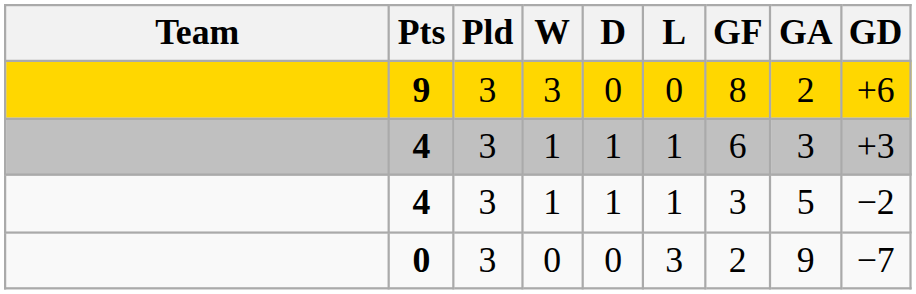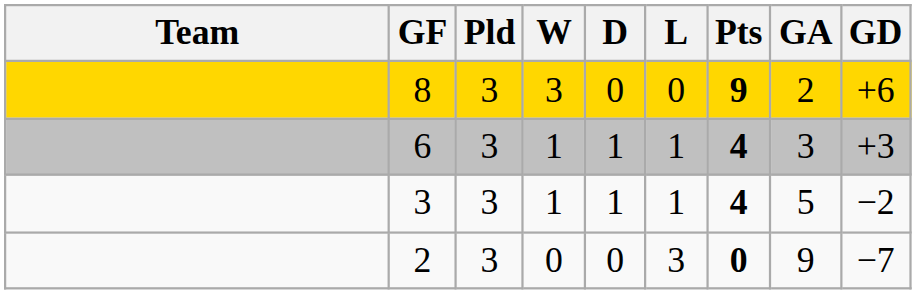columns swapped: (422, 32) <-> (738, 32)
